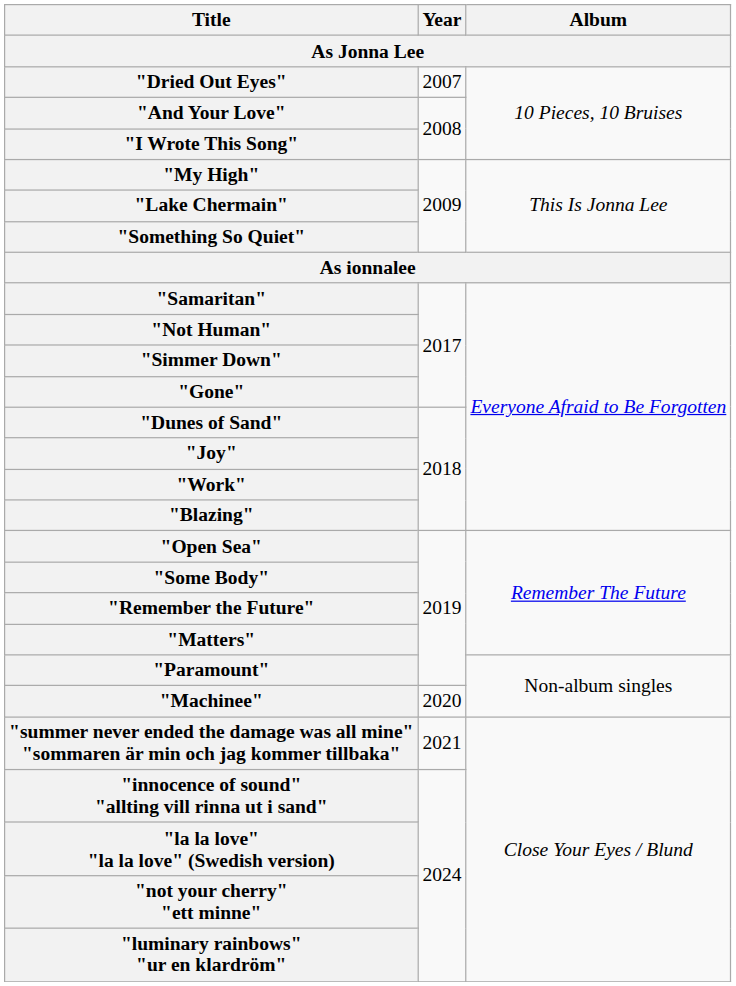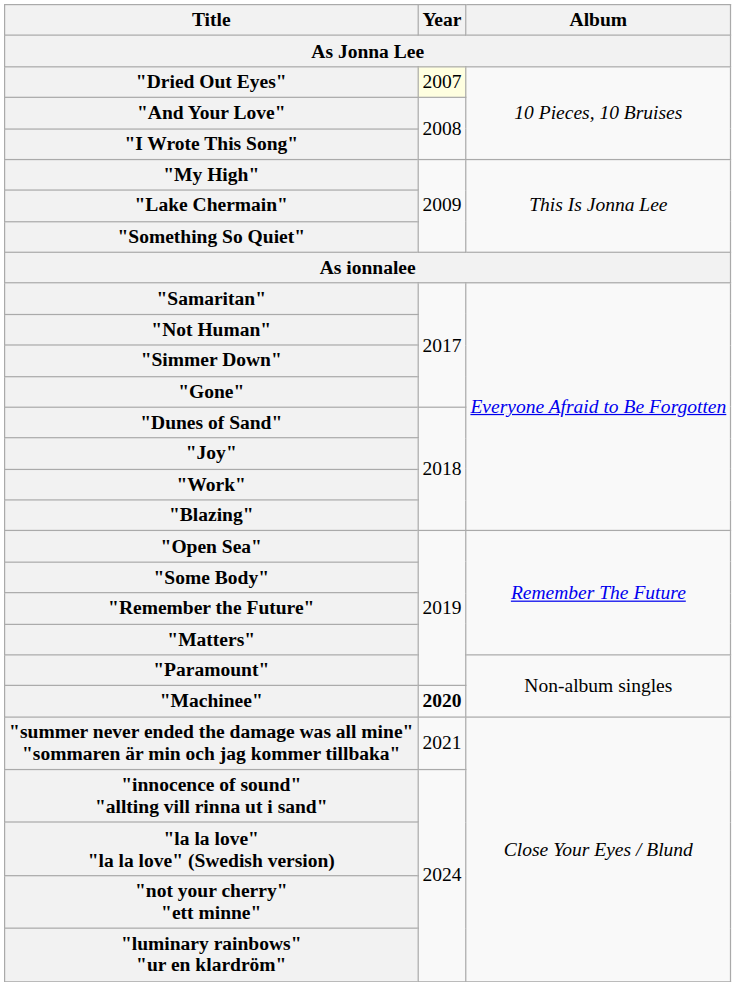(442, 81) no background -> (442, 81) lightyellow background
(442, 701) normal -> (442, 701) bold
